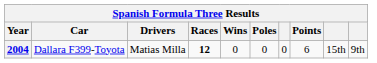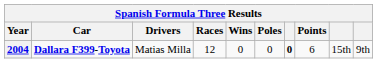(79, 48) normal -> (82, 48) bold
(204, 48) bold -> (210, 48) normal
(284, 48) normal -> (290, 48) bold
